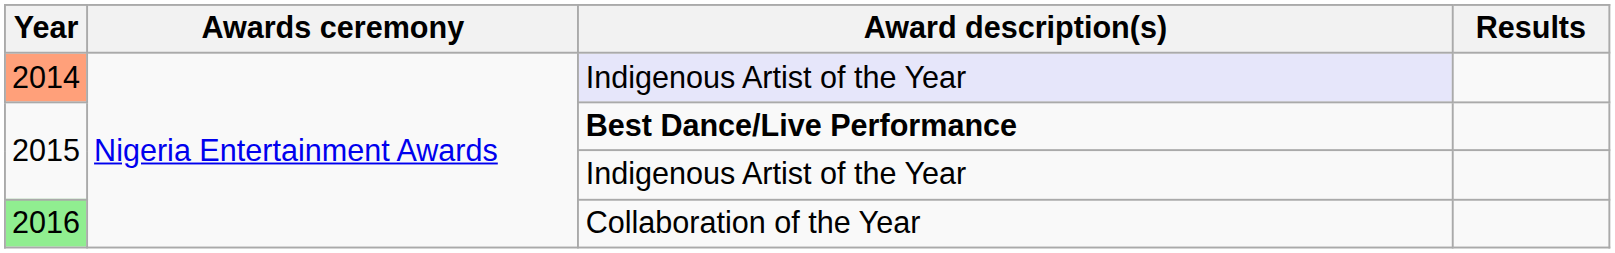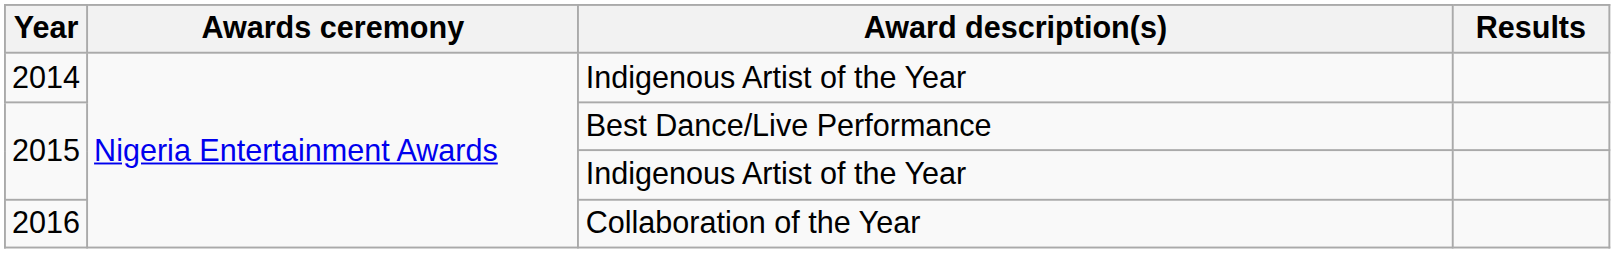(46, 77) lightsalmon background -> (46, 77) no background
(776, 77) lavender background -> (776, 77) no background
(801, 125) bold -> (789, 125) normal
(46, 222) lightgreen background -> (46, 222) no background
